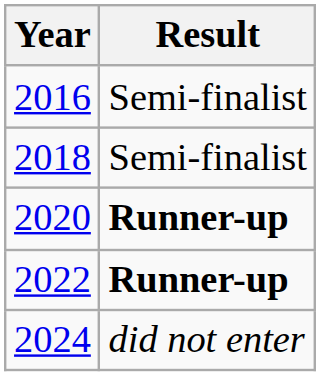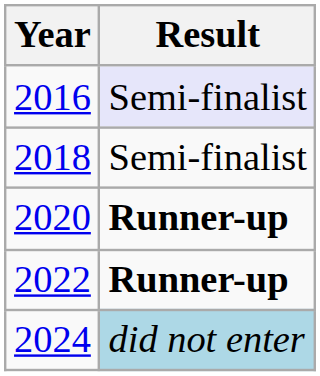(208, 95) no background -> (208, 95) lavender background
(207, 339) no background -> (207, 339) lightblue background
